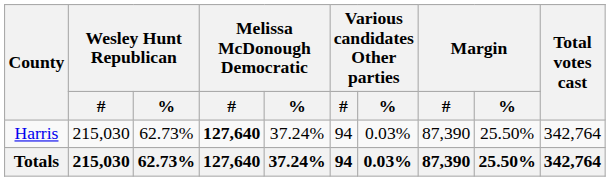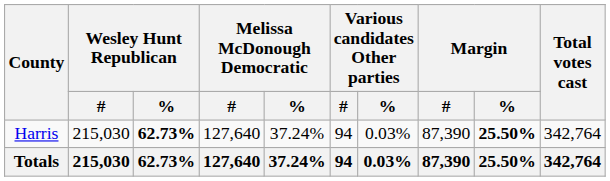(166, 133) normal -> (166, 133) bold
(232, 133) bold -> (232, 133) normal
(507, 133) normal -> (507, 133) bold
